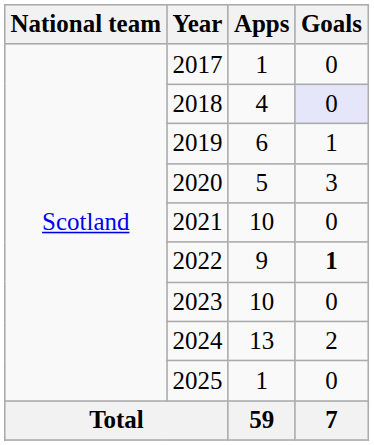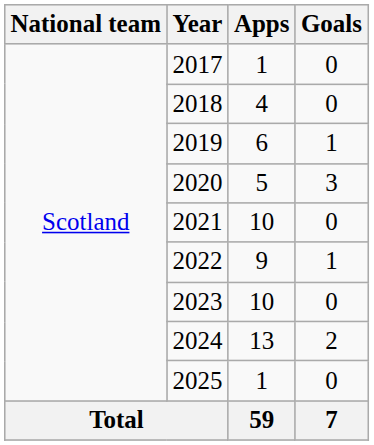(331, 103) lavender background -> (331, 103) no background
(331, 261) bold -> (331, 261) normal
